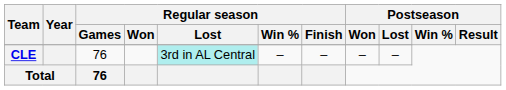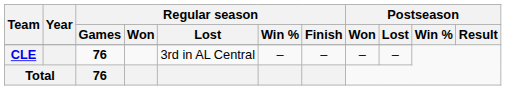(100, 55) normal -> (100, 55) bold
(208, 55) paleturquoise background -> (208, 55) no background
